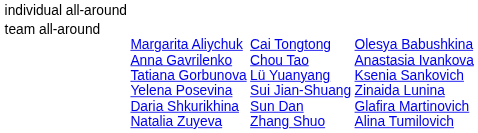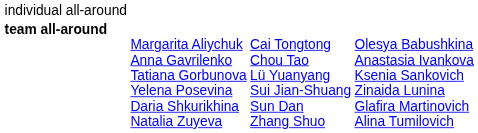(52, 29) normal -> (56, 29) bold
